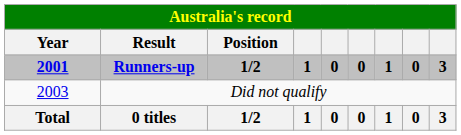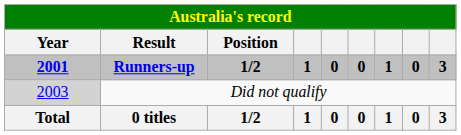(53, 92) no background -> (53, 92) lightgrey background
